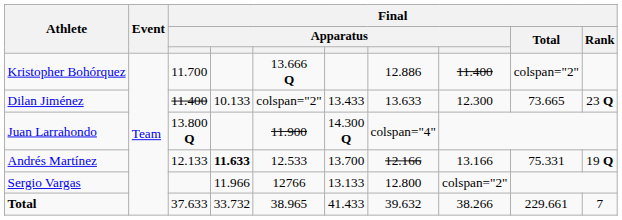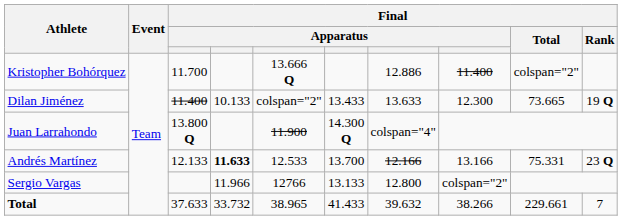(600, 101) 23 Q -> (600, 101) 19 Q
(600, 161) 19 Q -> (600, 161) 23 Q
